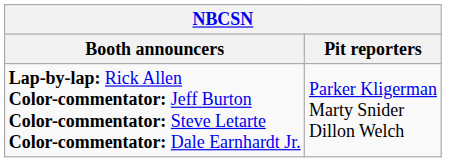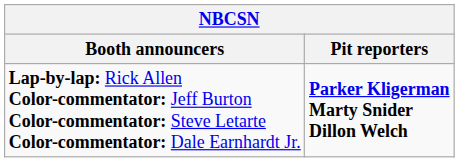(373, 110) normal -> (379, 110) bold
